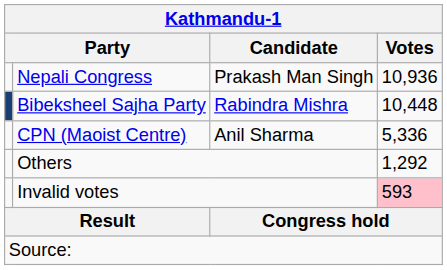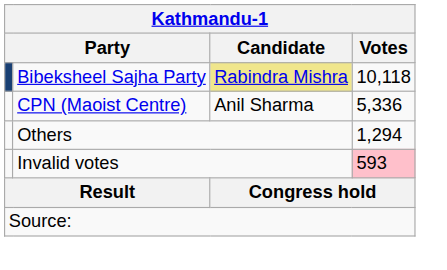- row: (85, 76)
(281, 105) no background -> (281, 76) khaki background
(410, 105) 10,448 -> (384, 76) 10,118
(405, 163) 1,292 -> (379, 134) 1,294
